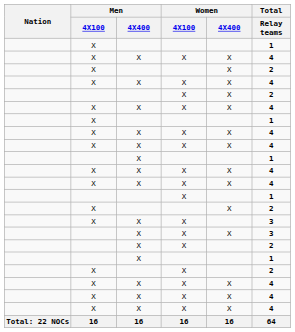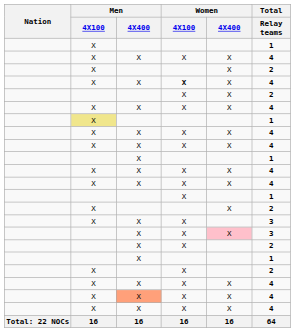(184, 82) normal -> (184, 82) bold
(94, 120) no background -> (94, 120) khaki background
(229, 233) no background -> (229, 233) pink background
(139, 296) no background -> (139, 296) lightsalmon background
